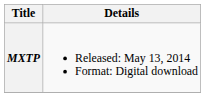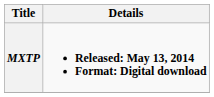(122, 64) normal -> (126, 64) bold
